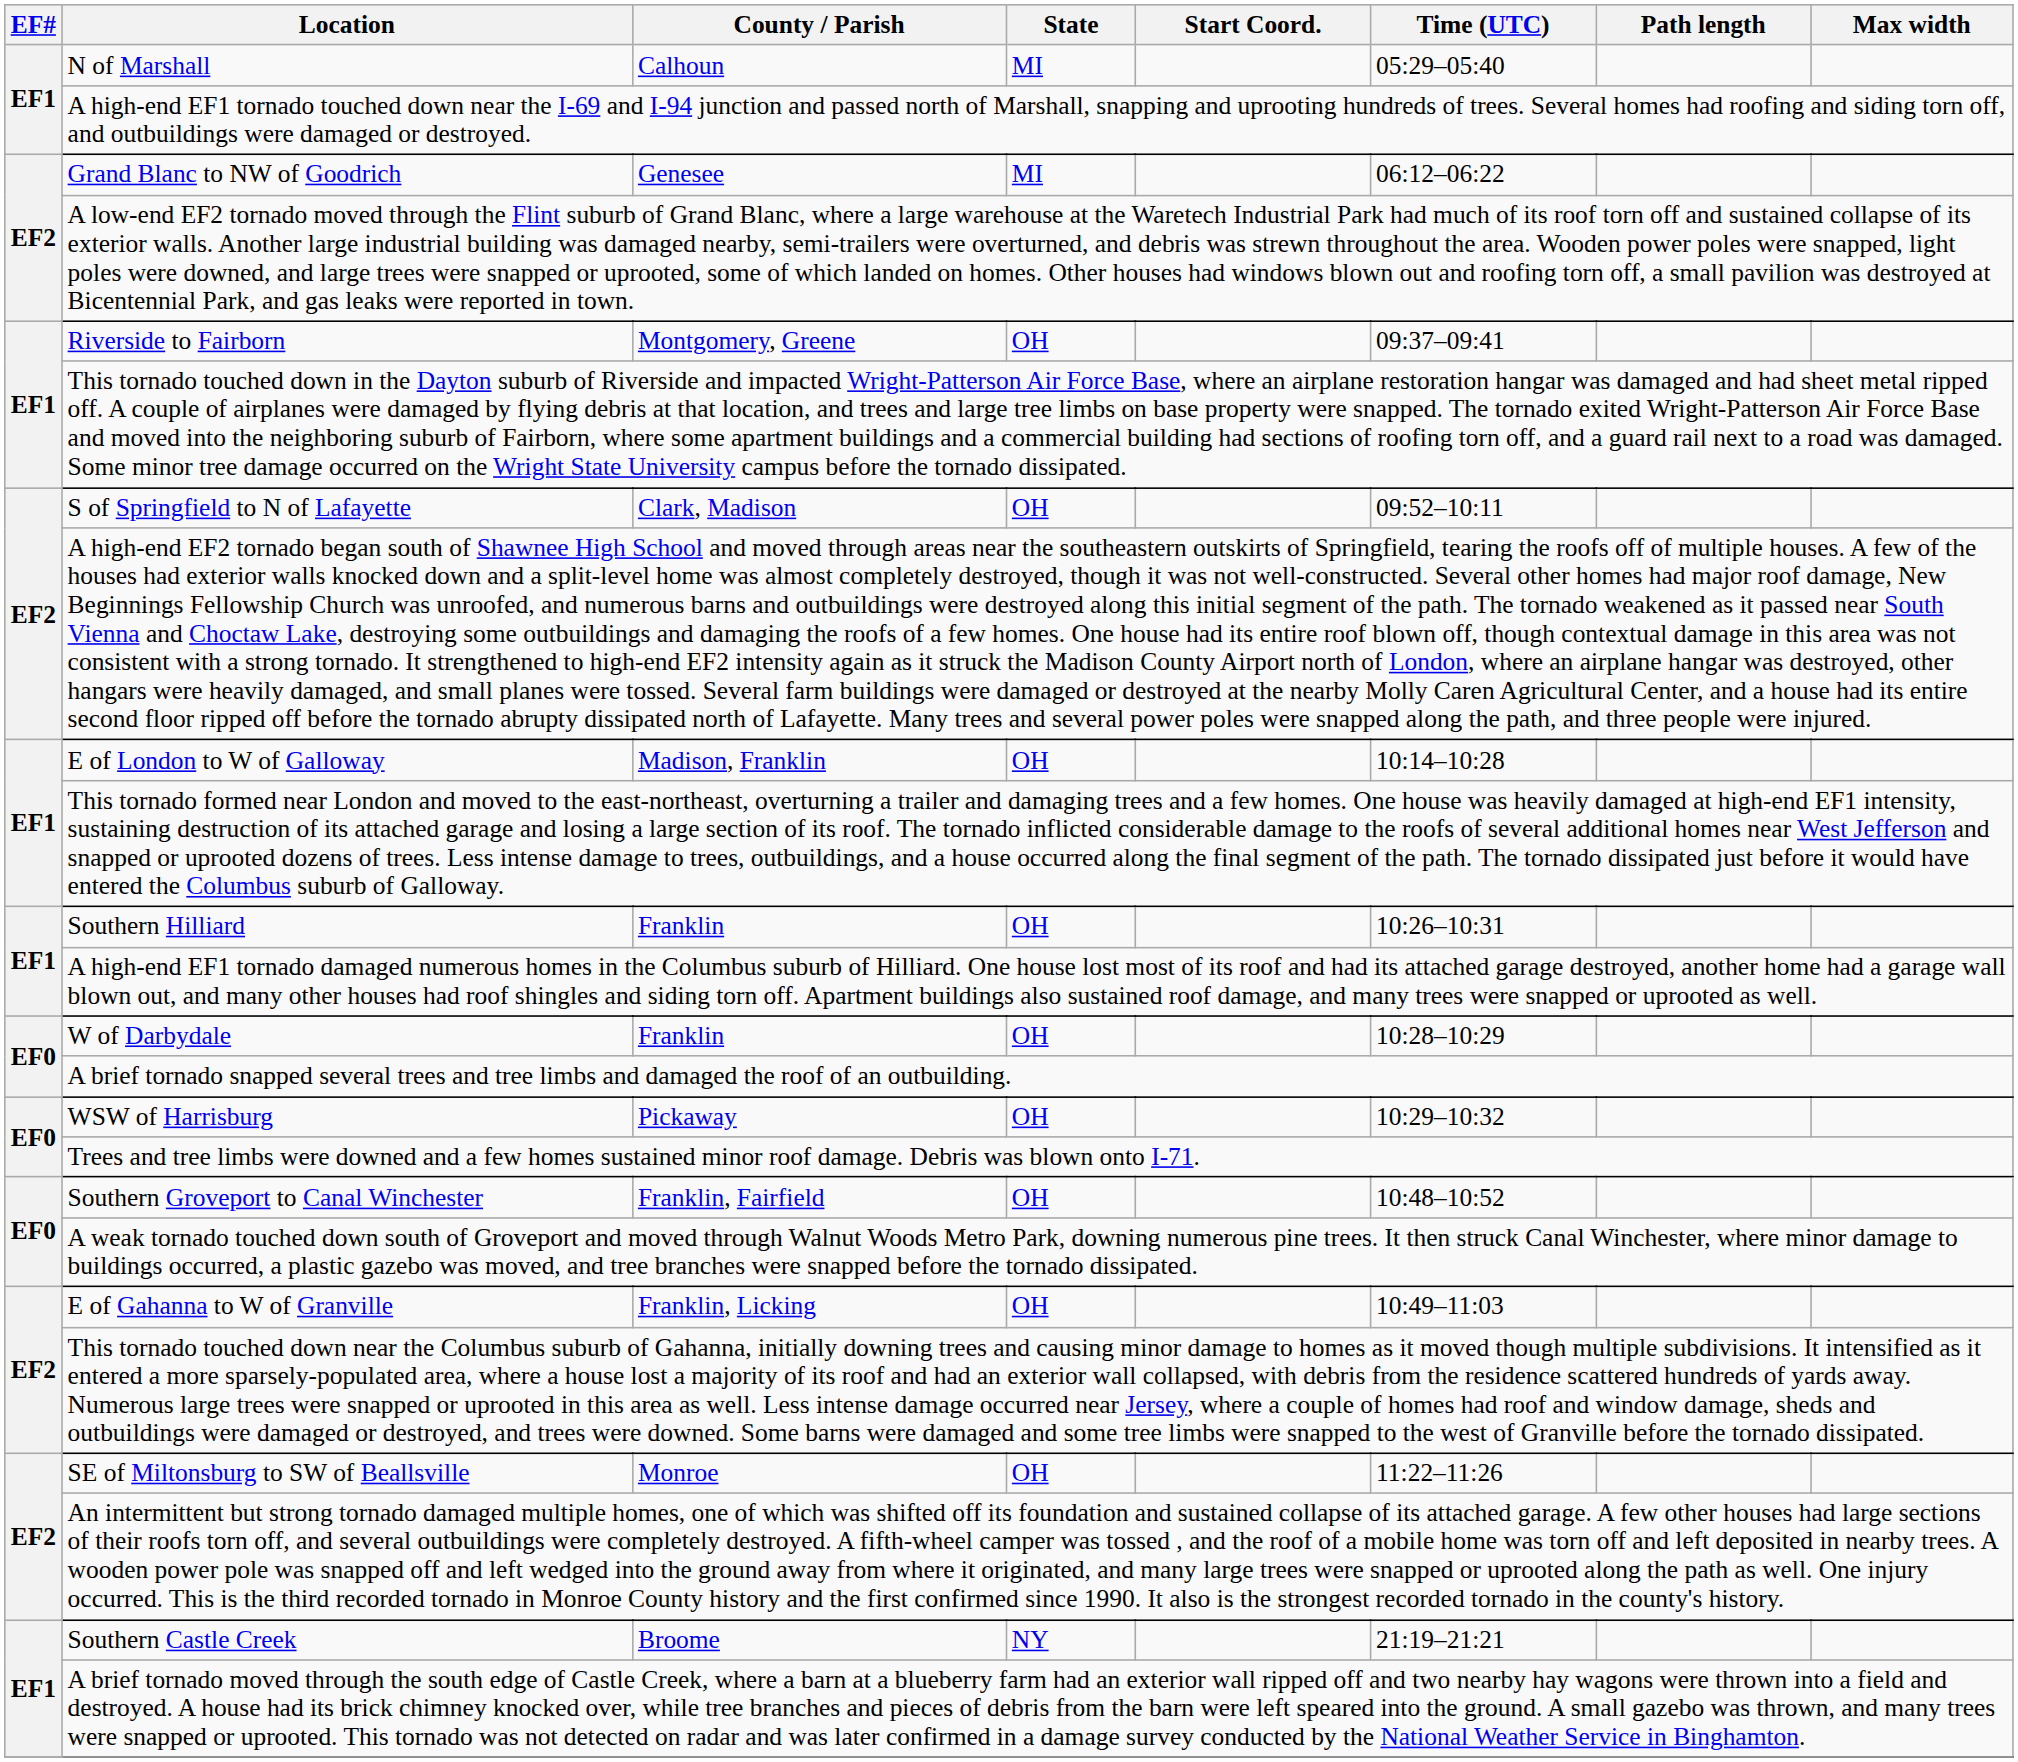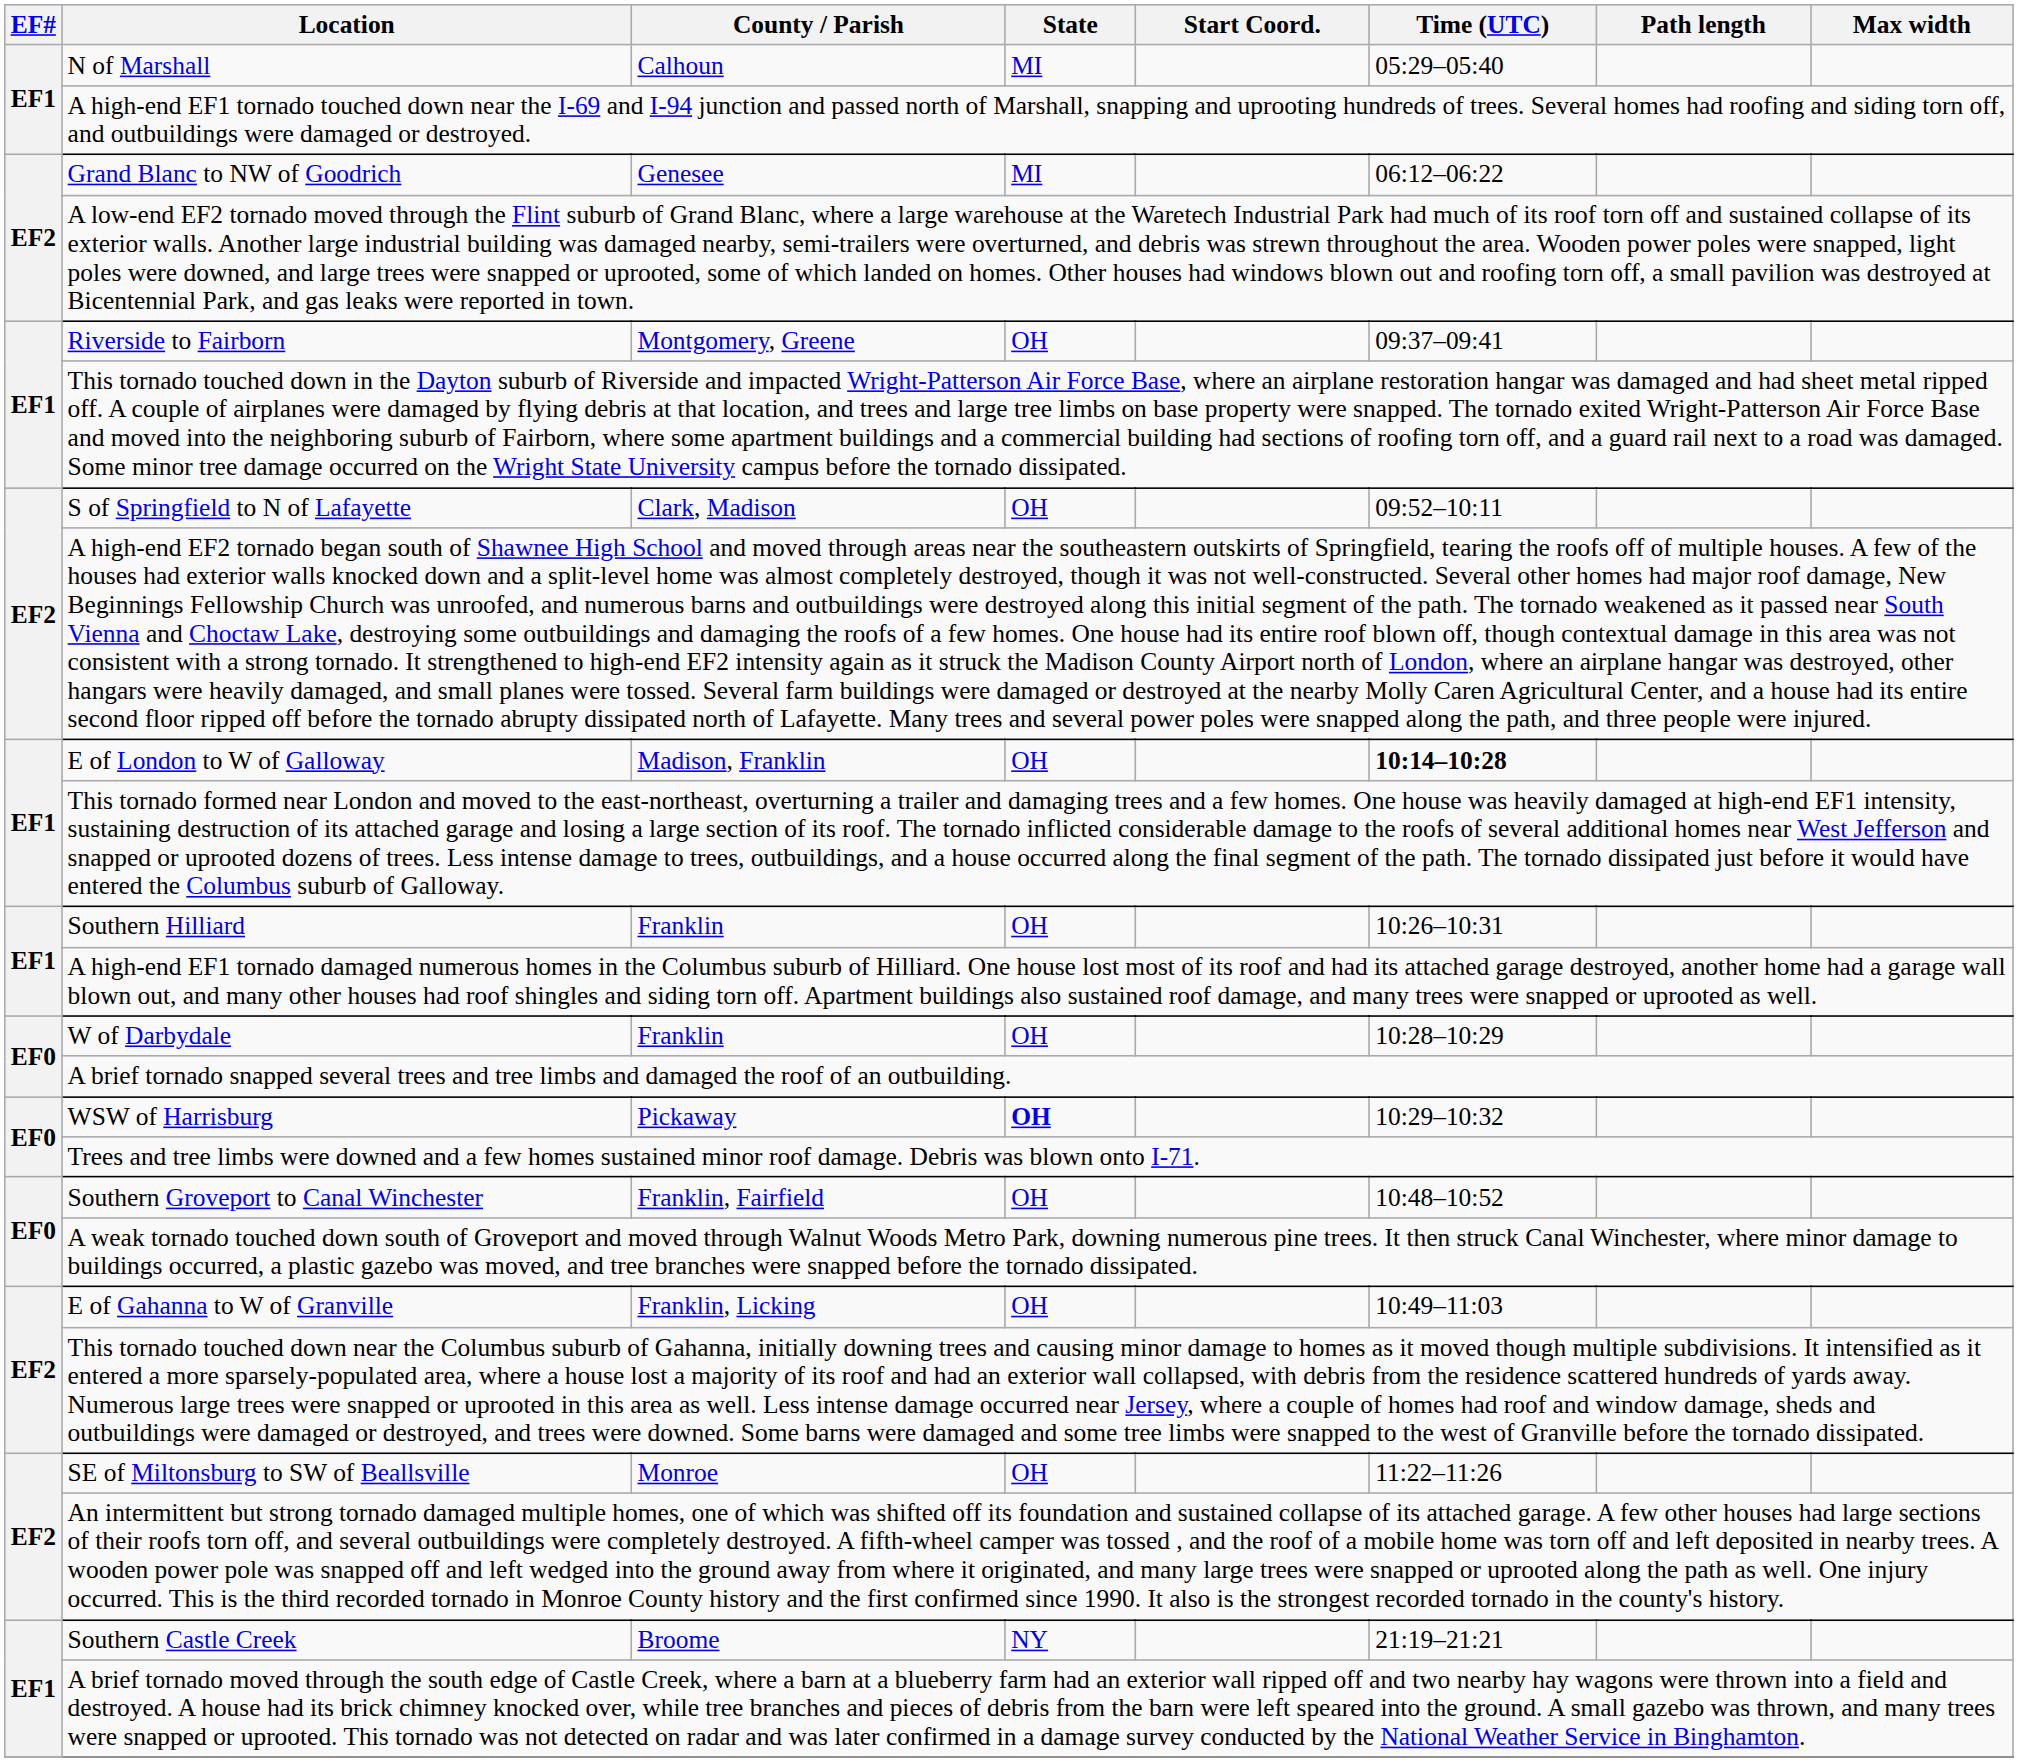(1440, 759) normal -> (1441, 759) bold
(1030, 1116) normal -> (1031, 1116) bold
